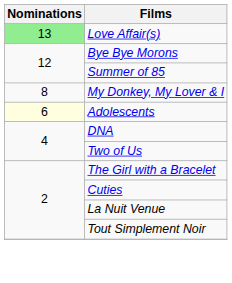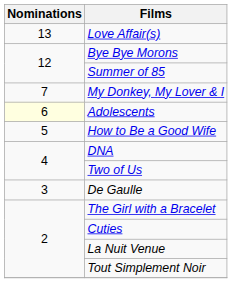(45, 33) lightgreen background -> (45, 33) no background
(45, 92) 8 -> (45, 92) 7
+ row: (152, 131)
+ row: (115, 190)
